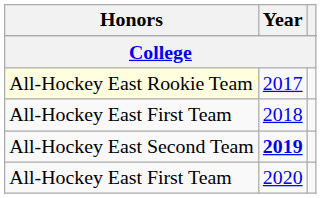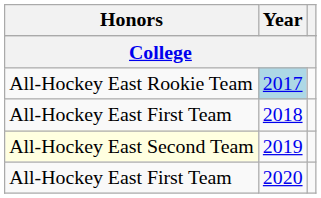(131, 83) lightyellow background -> (131, 83) no background
(283, 83) no background -> (283, 83) lightblue background
(131, 146) no background -> (131, 146) lightyellow background
(283, 146) bold -> (283, 146) normal
